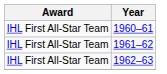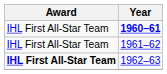(133, 28) normal -> (140, 28) bold
(58, 61) normal -> (61, 61) bold
